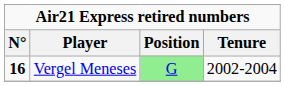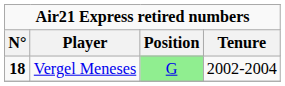(17, 68) 16 -> (17, 68) 18
